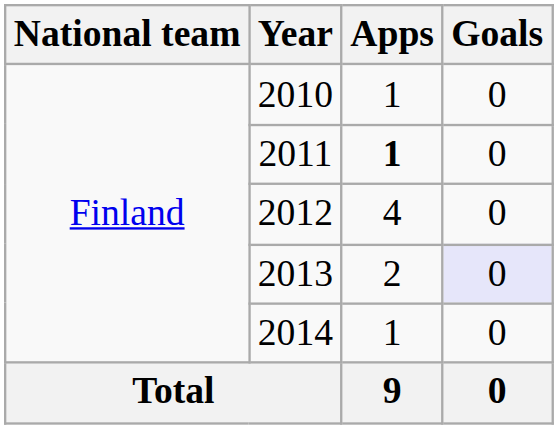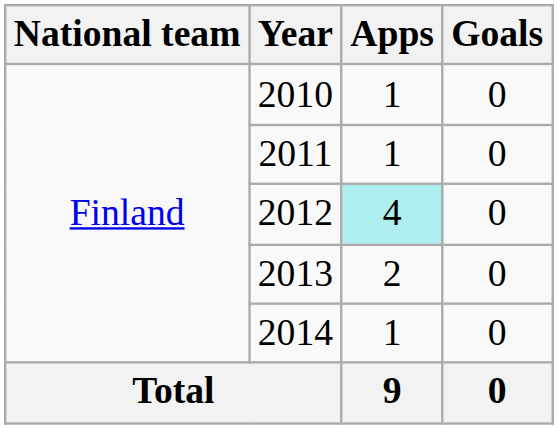(392, 153) bold -> (392, 153) normal
(392, 213) no background -> (392, 213) paleturquoise background
(497, 272) lavender background -> (497, 272) no background
